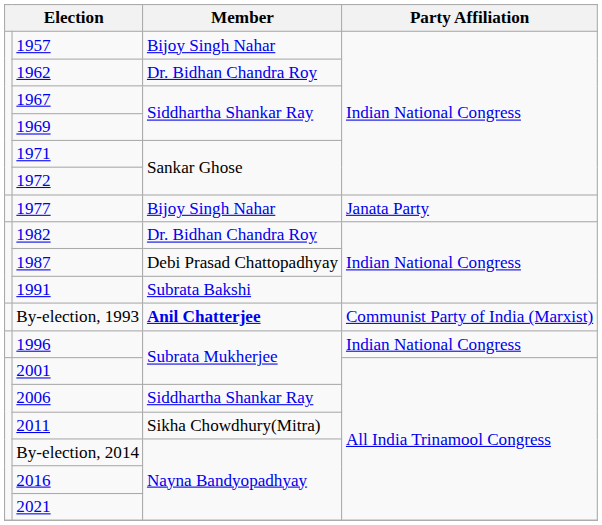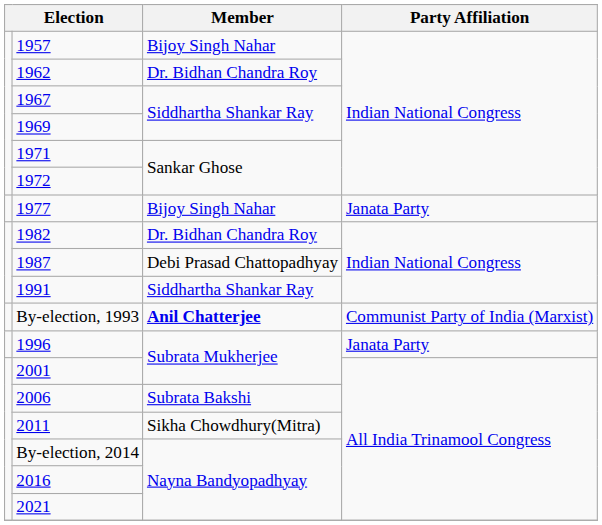(199, 289) Subrata Bakshi -> (230, 289) Siddhartha Shankar Ray
(433, 343) Indian National Congress -> (388, 343) Janata Party
(230, 398) Siddhartha Shankar Ray -> (199, 398) Subrata Bakshi
